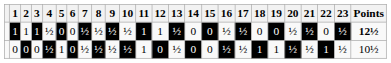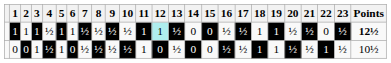(62, 31) 0 -> (62, 31) 1
(72, 31) 0 -> (72, 31) 1
(160, 31) no background -> (160, 31) paleturquoise background
(260, 31) 0 -> (260, 31) 1
(276, 31) 0 -> (276, 31) 1
(37, 49) 0 -> (37, 49) 1
